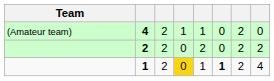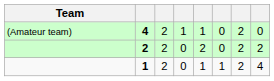(183, 66) gold background -> (183, 66) no background
(222, 66) bold -> (222, 66) normal
